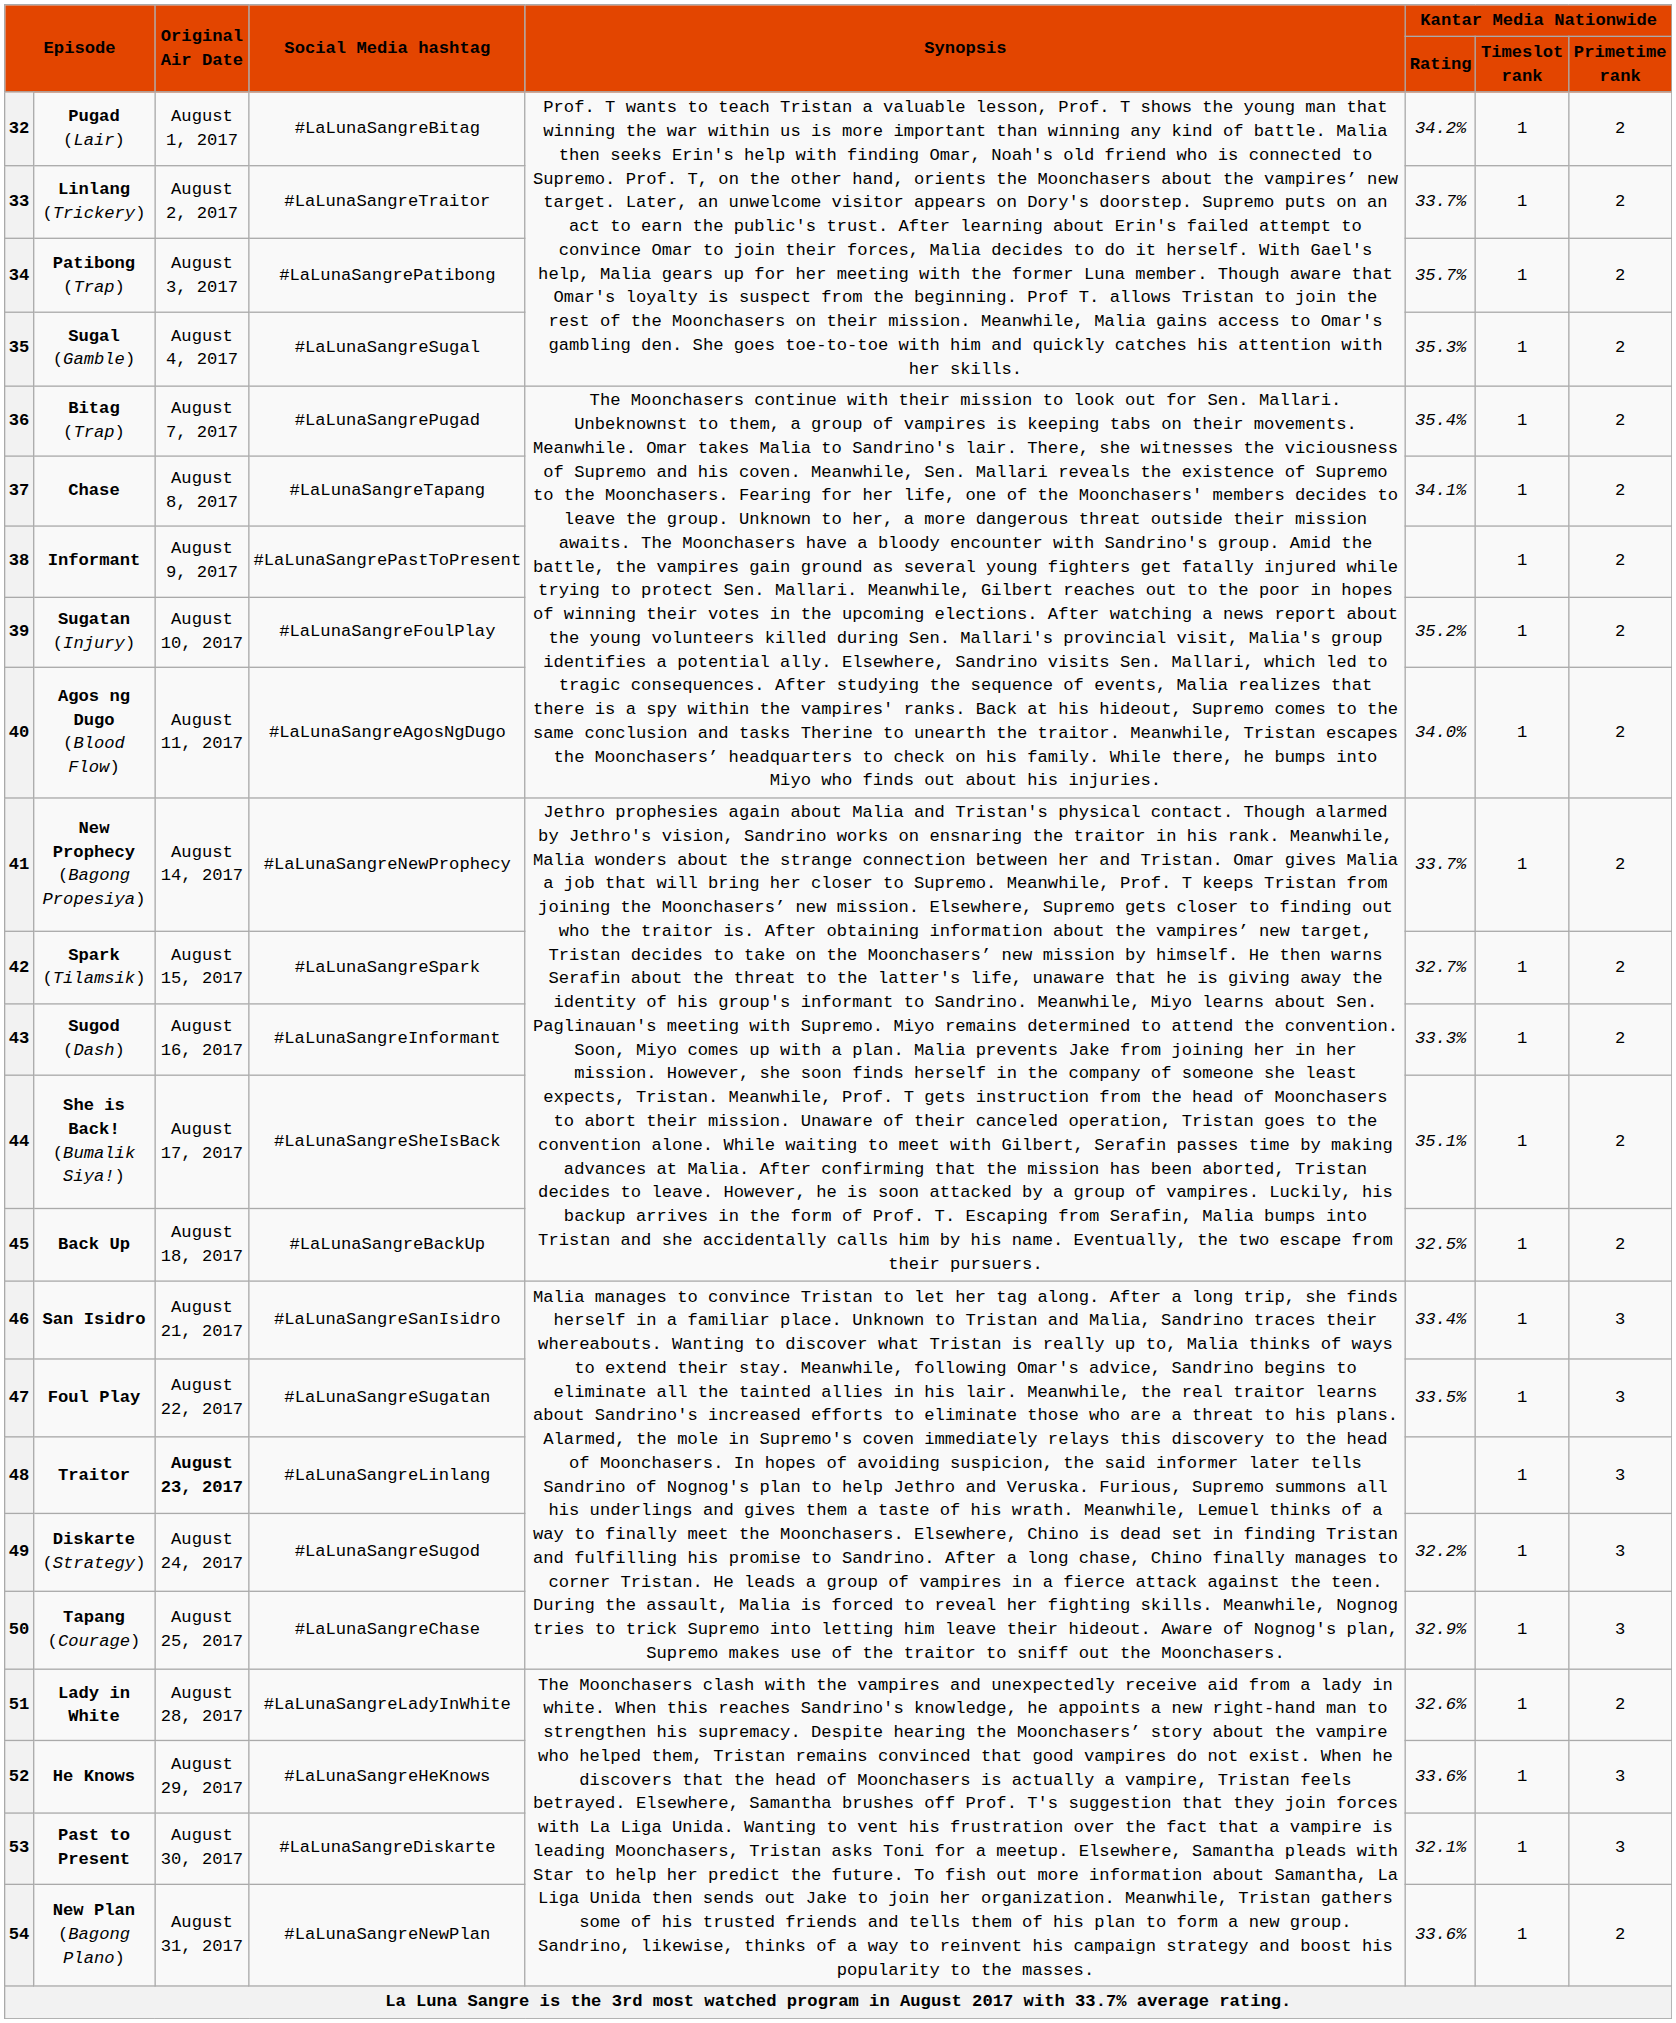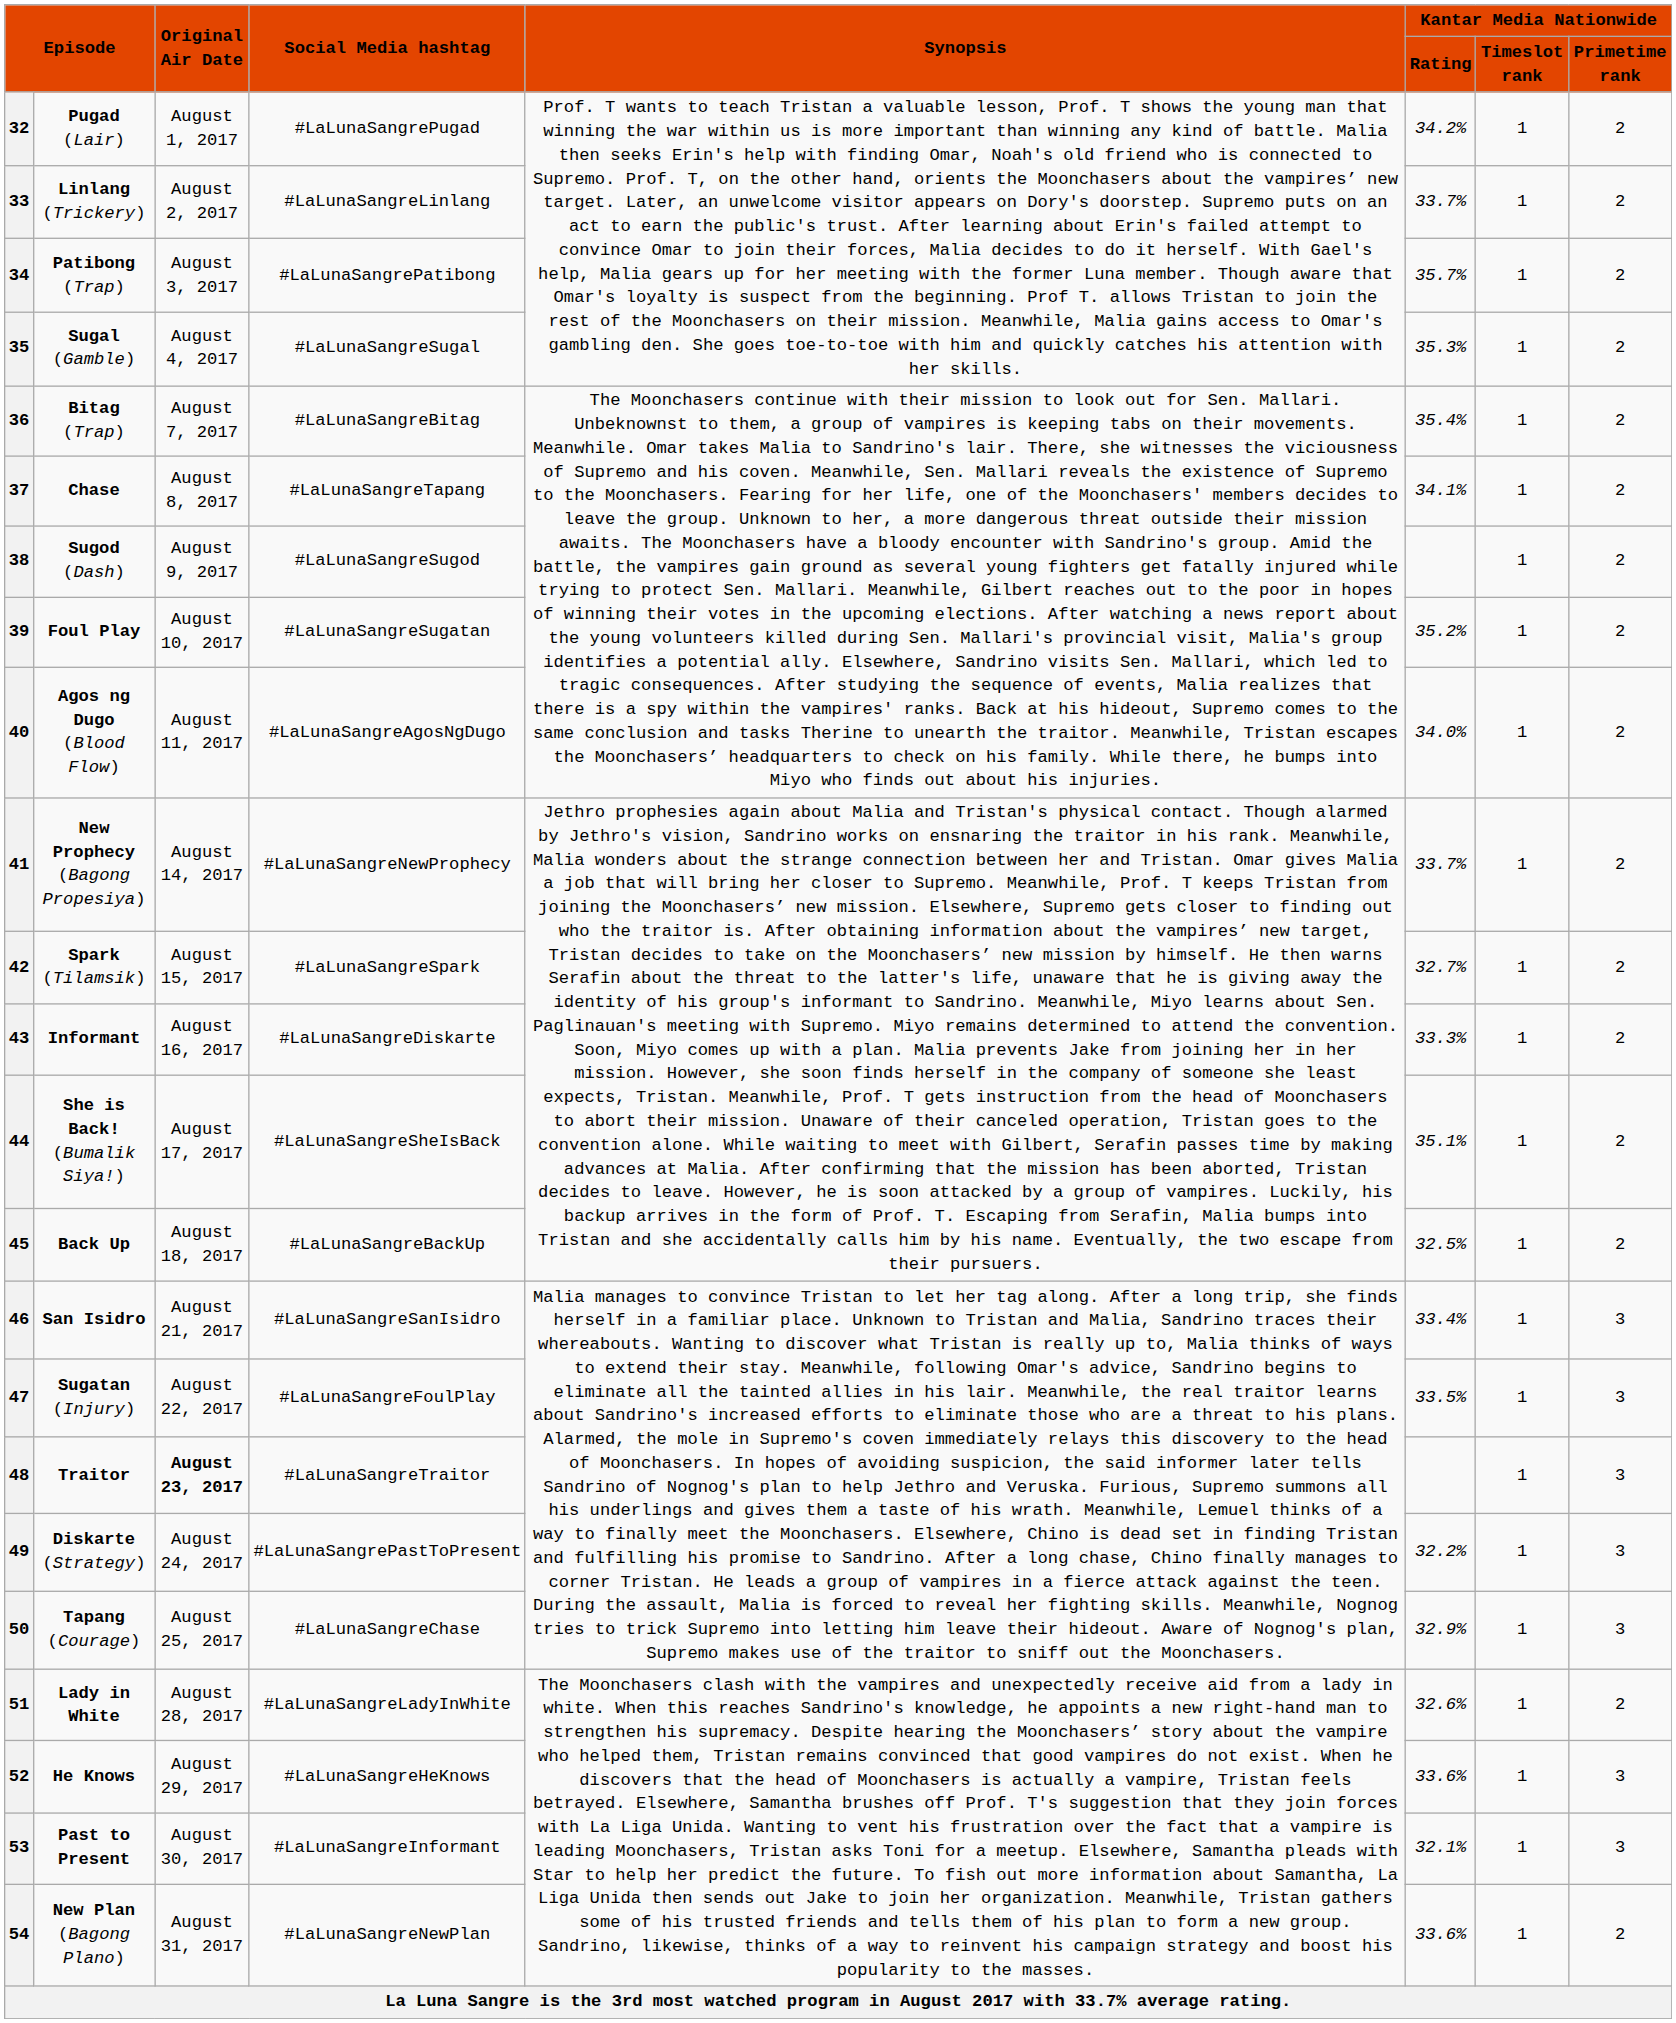(387, 128) #LaLunaSangreBitag -> (387, 128) #LaLunaSangrePugad
(387, 202) #LaLunaSangreTraitor -> (387, 202) #LaLunaSangreLinlang
(387, 420) #LaLunaSangrePugad -> (387, 420) #LaLunaSangreBitag
(94, 561) Informant -> (94, 561) Sugod (Dash)
(387, 561) #LaLunaSangrePastToPresent -> (387, 561) #LaLunaSangreSugod
(94, 631) Sugatan (Injury) -> (94, 631) Foul Play
(387, 631) #LaLunaSangreFoulPlay -> (387, 631) #LaLunaSangreSugatan
(94, 1039) Sugod (Dash) -> (94, 1039) Informant
(387, 1039) #LaLunaSangreInformant -> (387, 1039) #LaLunaSangreDiskarte
(94, 1397) Foul Play -> (94, 1397) Sugatan (Injury)
(387, 1397) #LaLunaSangreSugatan -> (387, 1397) #LaLunaSangreFoulPlay
(387, 1474) #LaLunaSangreLinlang -> (387, 1474) #LaLunaSangreTraitor
(387, 1552) #LaLunaSangreSugod -> (387, 1552) #LaLunaSangrePastToPresent
(387, 1848) #LaLunaSangreDiskarte -> (387, 1848) #LaLunaSangreInformant
